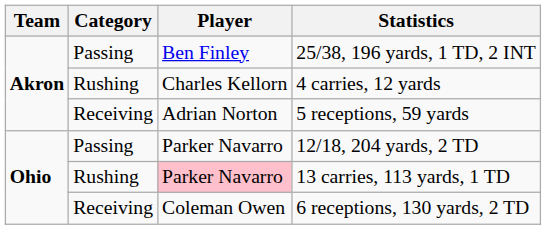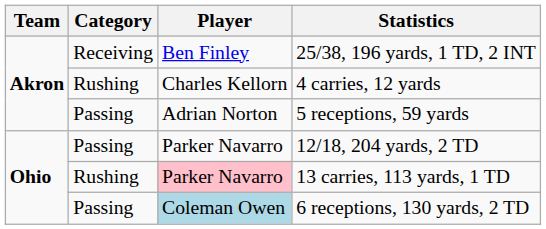(103, 51) Passing -> (113, 51) Receiving
(113, 114) Receiving -> (103, 114) Passing
(113, 208) Receiving -> (103, 208) Passing
(224, 208) no background -> (224, 208) lightblue background
